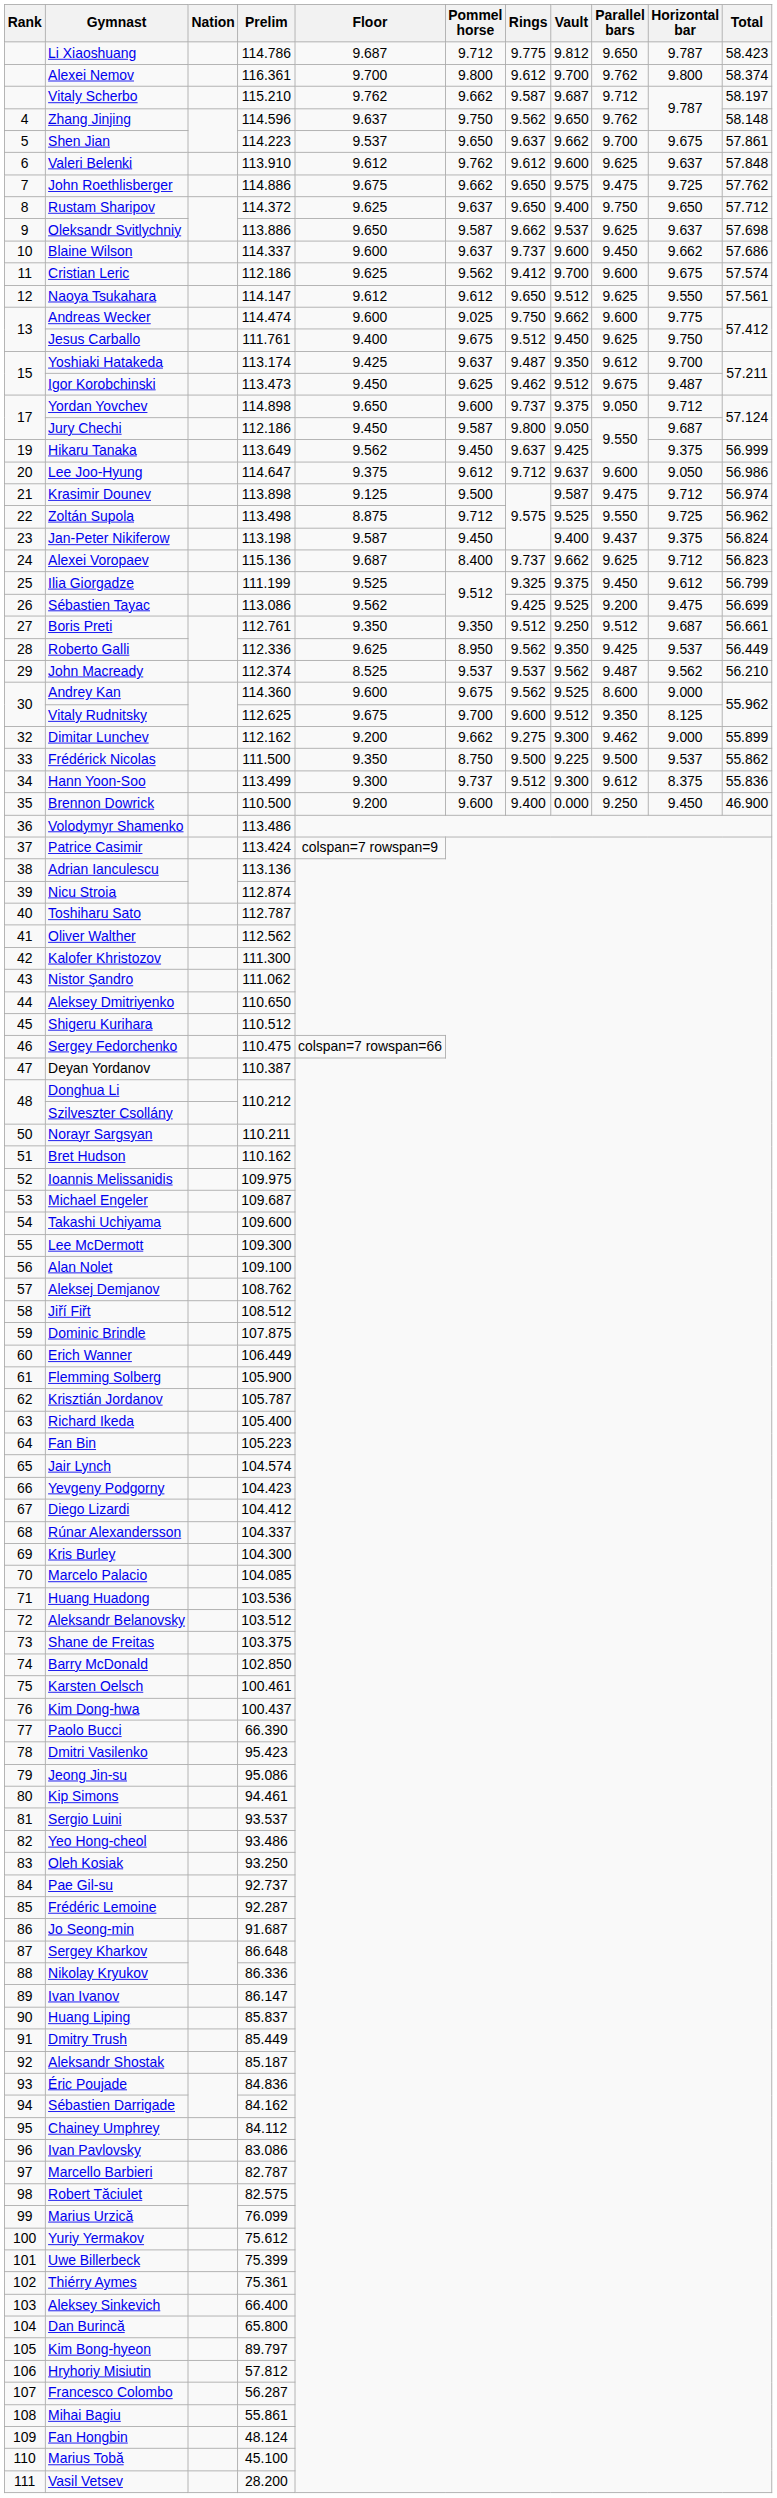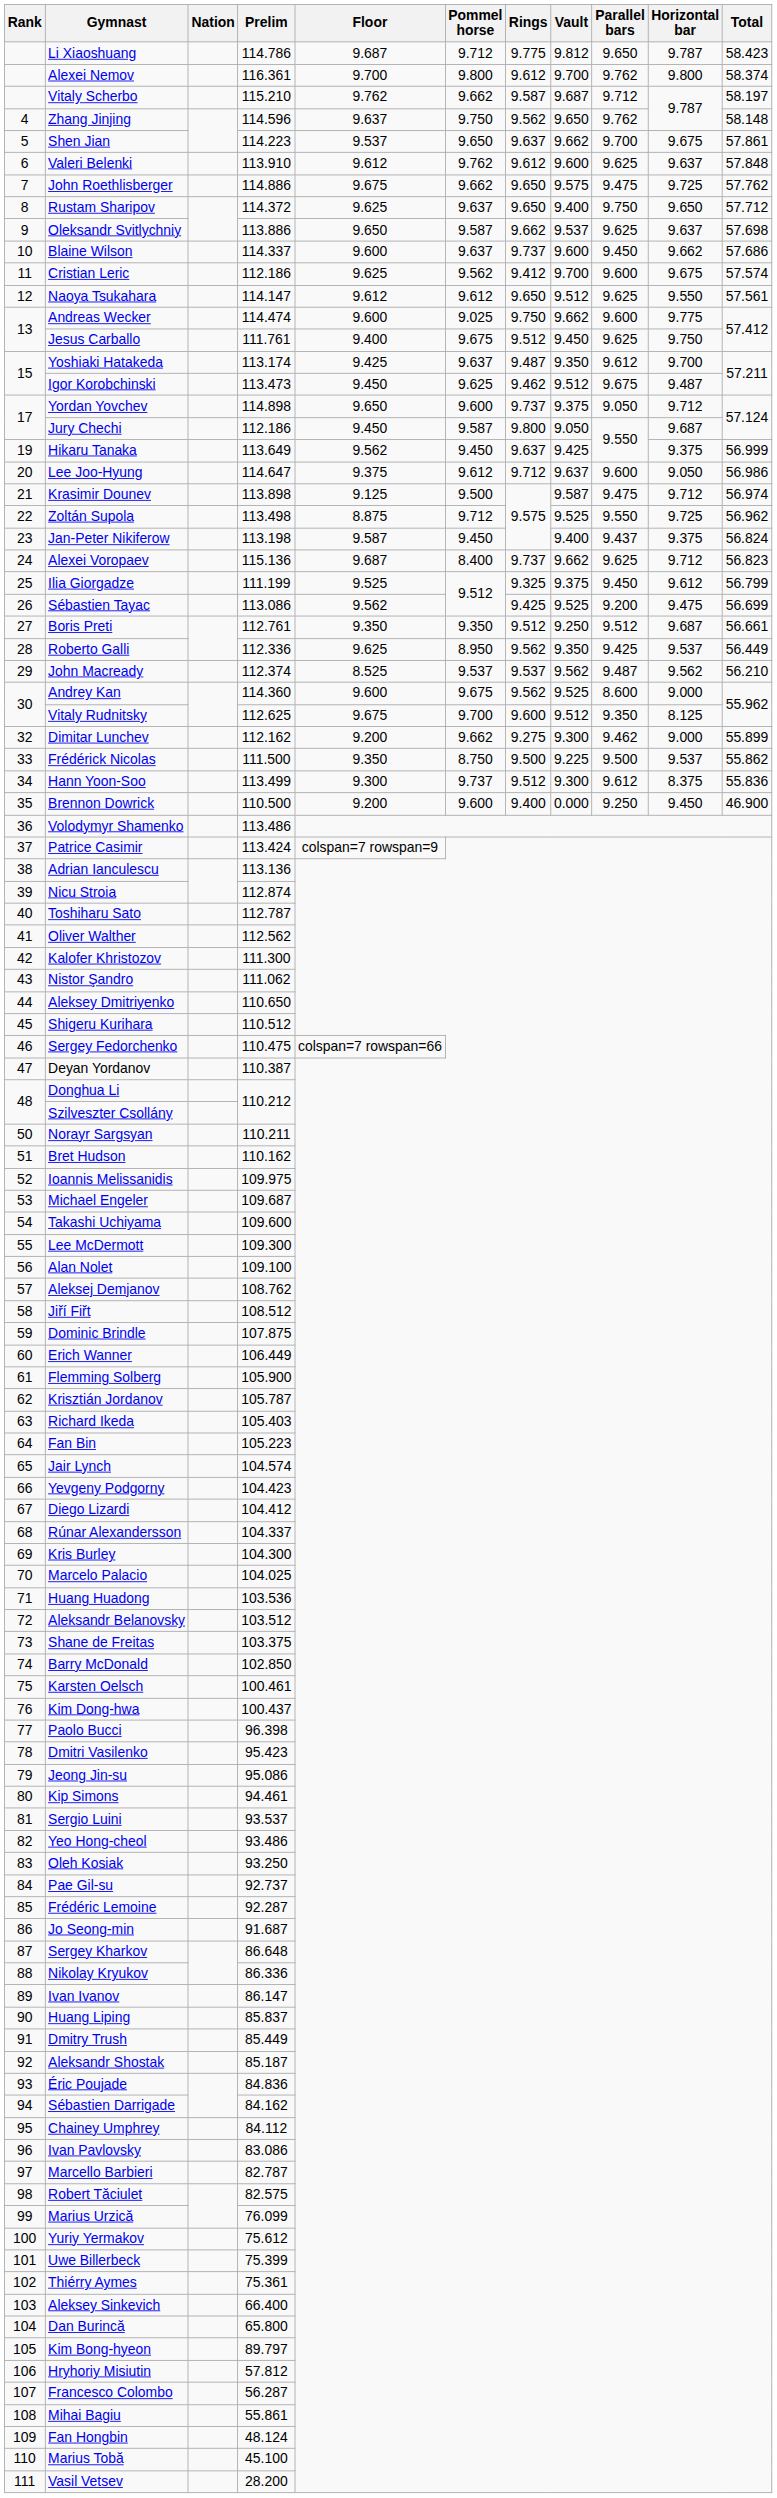(266, 1422) 105.400 -> (266, 1422) 105.403
(266, 1576) 104.085 -> (266, 1576) 104.025
(266, 1731) 66.390 -> (266, 1731) 96.398
